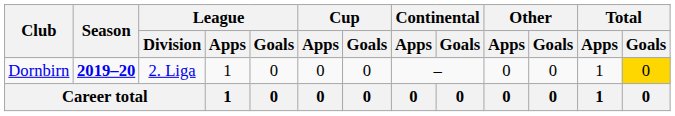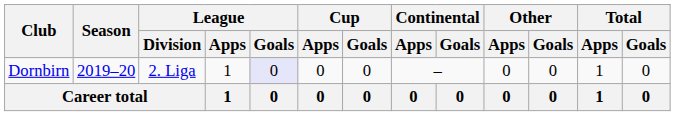(106, 70) bold -> (106, 70) normal
(274, 70) no background -> (274, 70) lavender background
(646, 70) gold background -> (646, 70) no background
